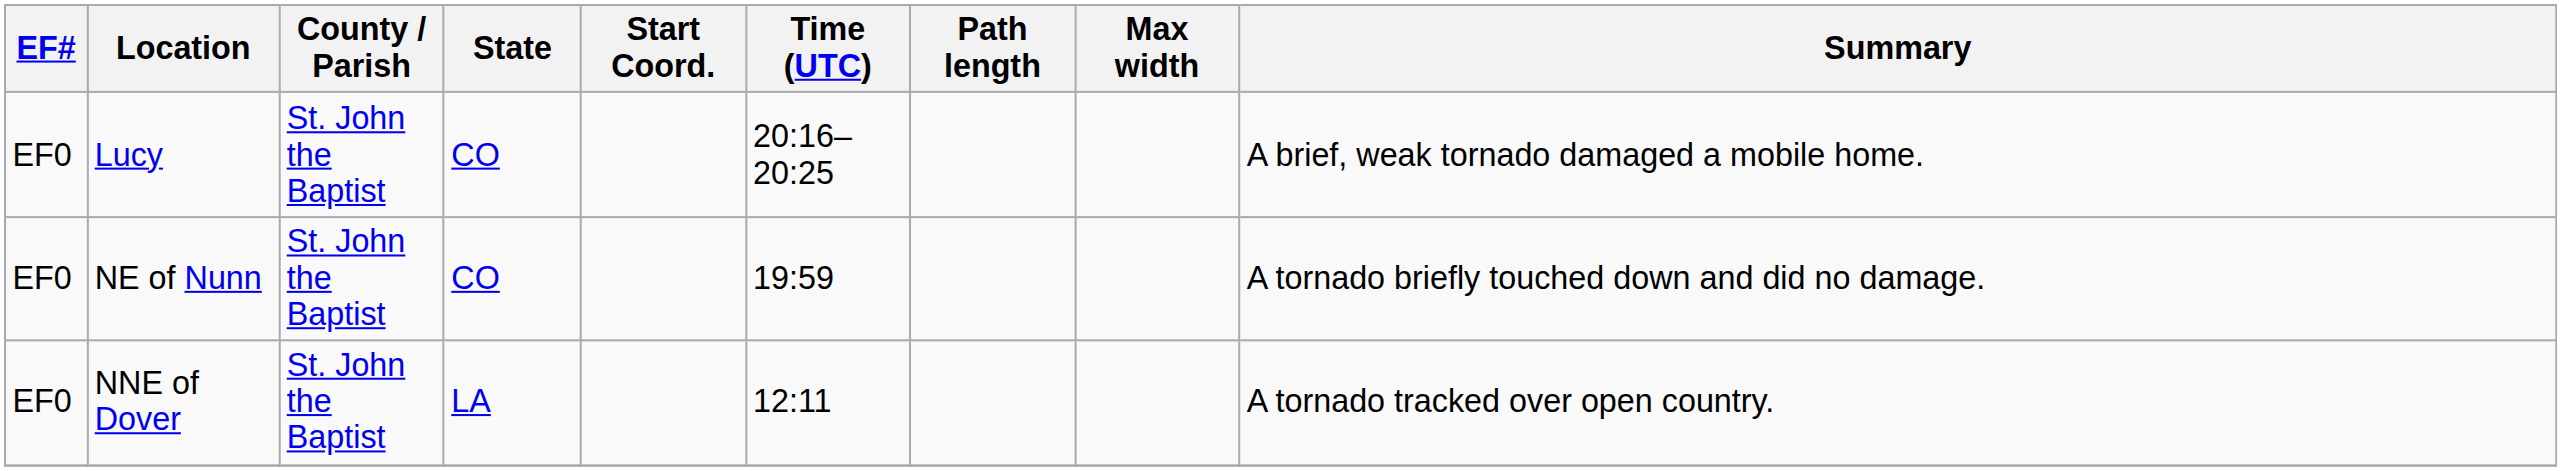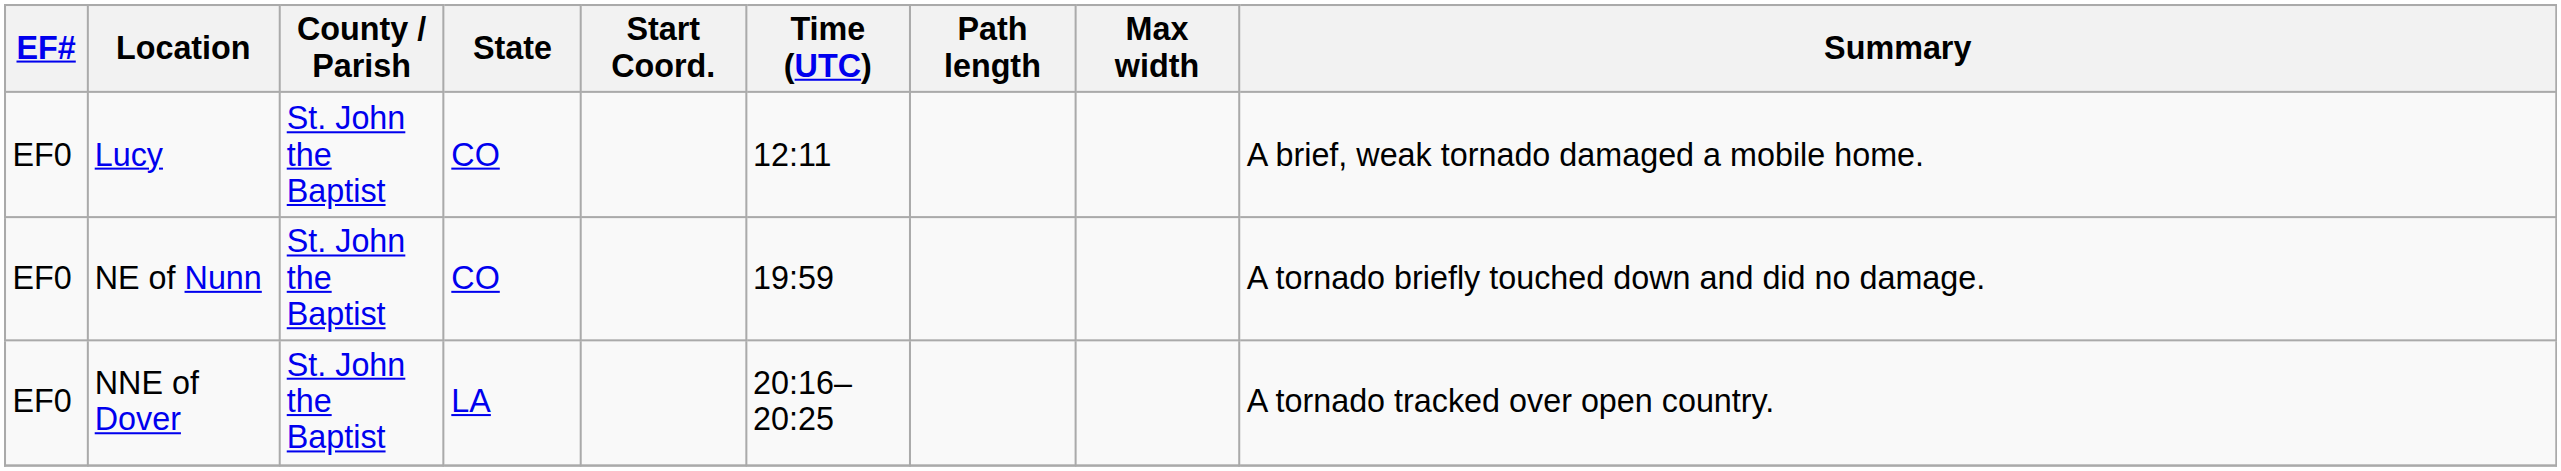(802, 154) 20:16–20:25 -> (792, 154) 12:11
(792, 402) 12:11 -> (802, 402) 20:16–20:25
